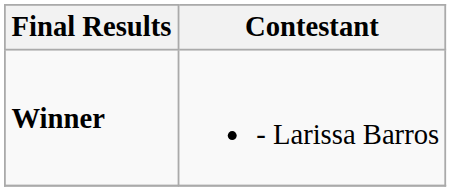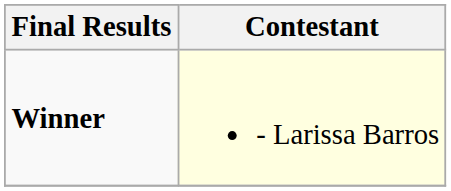(312, 134) no background -> (312, 134) lightyellow background
